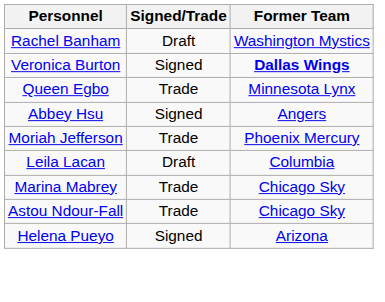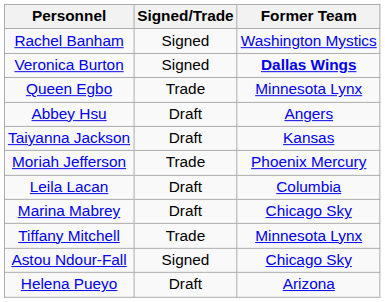(179, 41) Draft -> (185, 41) Signed
(179, 114) Signed -> (185, 114) Draft
+ row: (69, 138)
(179, 187) Trade -> (185, 211) Draft
+ row: (69, 235)
(179, 211) Trade -> (185, 260) Signed
(179, 235) Signed -> (185, 284) Draft
